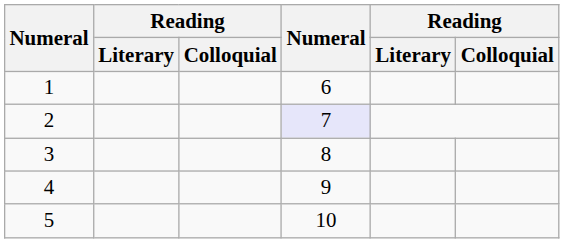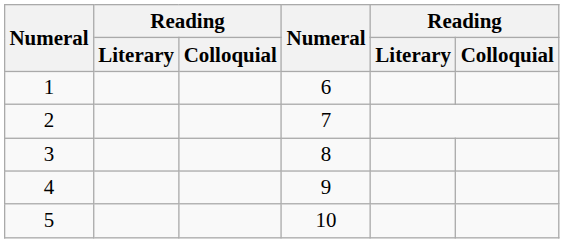(326, 120) lavender background -> (326, 120) no background
